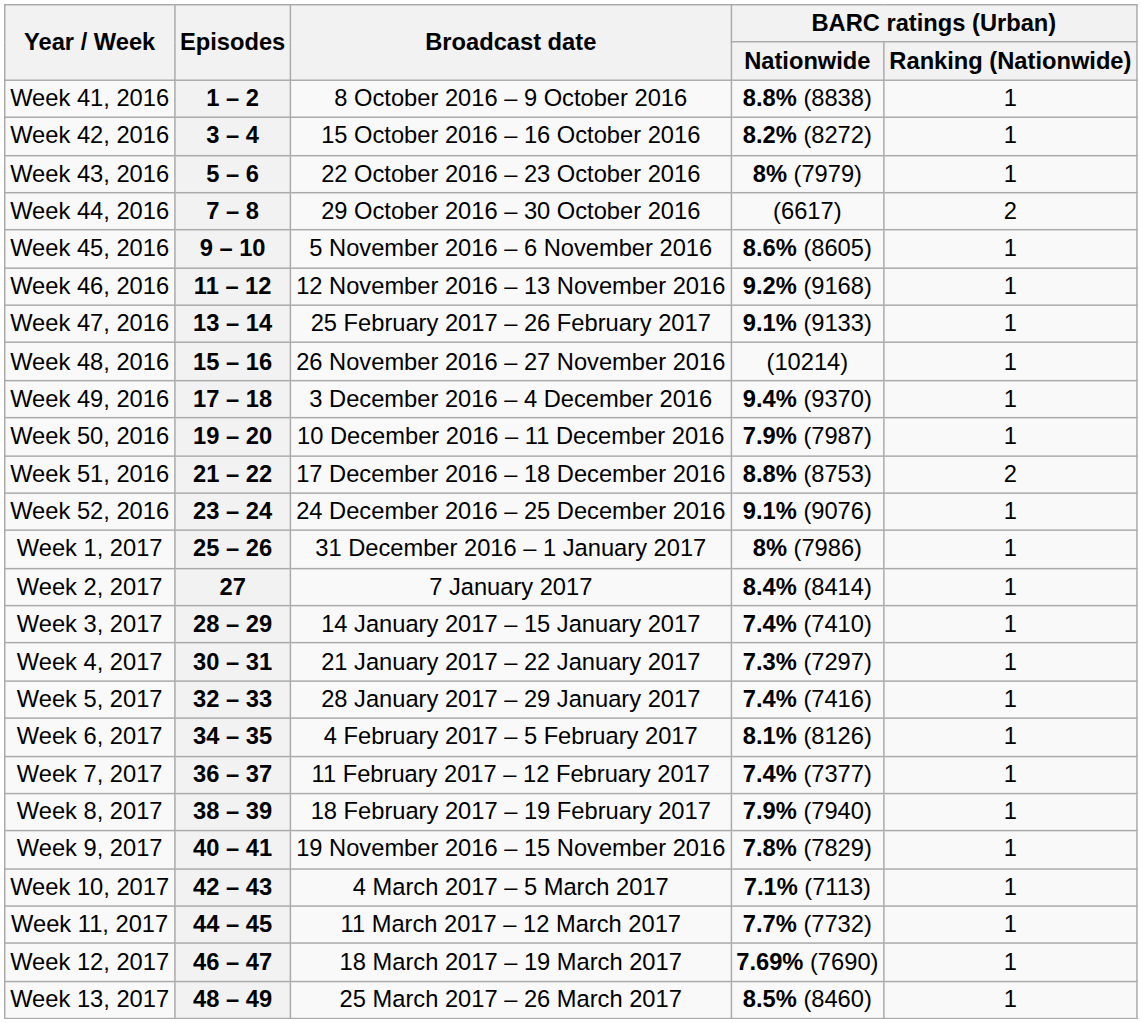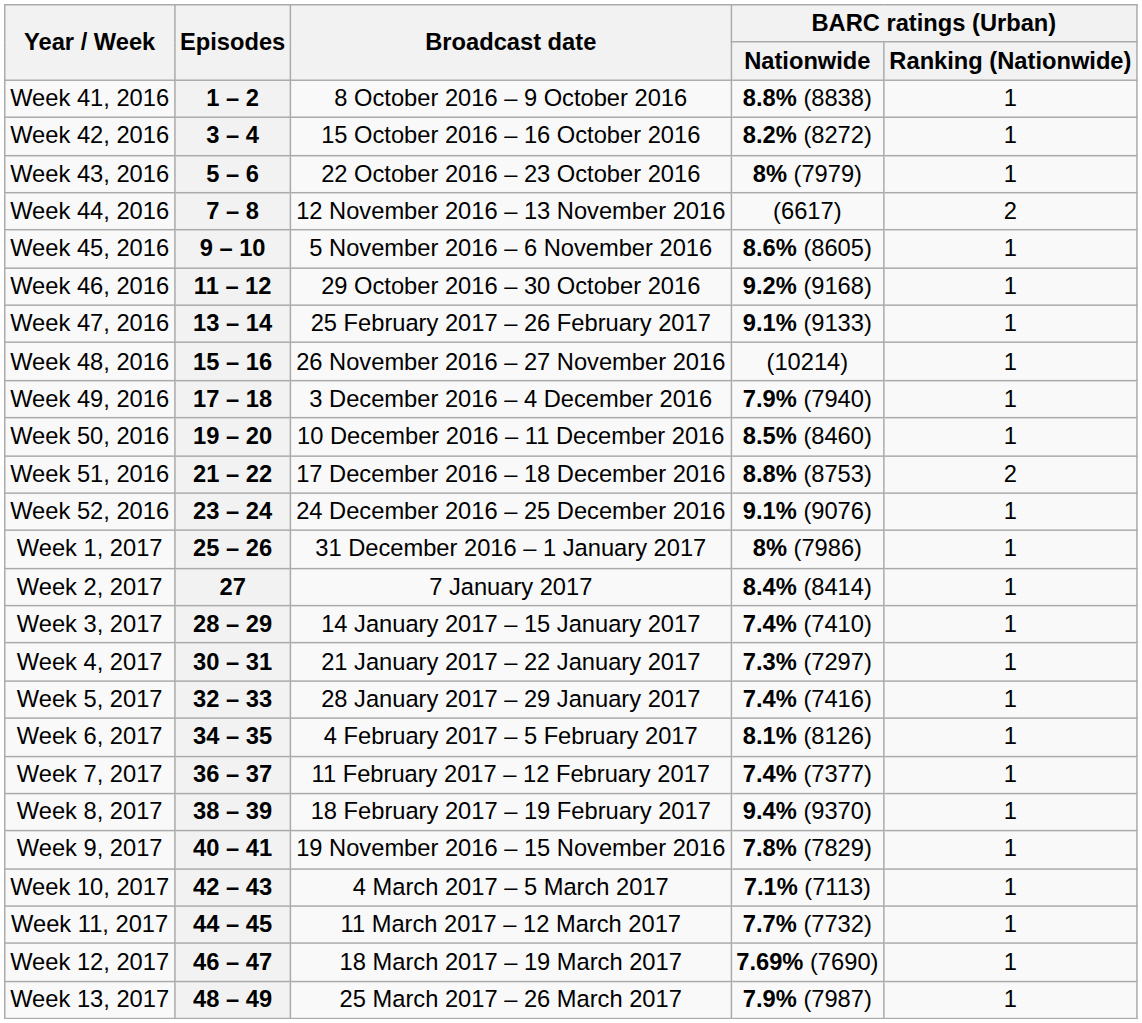(511, 211) 29 October 2016 – 30 October 2016 -> (511, 211) 12 November 2016 – 13 November 2016
(511, 286) 12 November 2016 – 13 November 2016 -> (511, 286) 29 October 2016 – 30 October 2016
(807, 398) 9.4% (9370) -> (807, 398) 7.9% (7940)
(807, 436) 7.9% (7987) -> (807, 436) 8.5% (8460)
(807, 811) 7.9% (7940) -> (807, 811) 9.4% (9370)
(807, 999) 8.5% (8460) -> (807, 999) 7.9% (7987)
